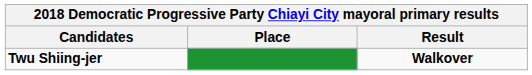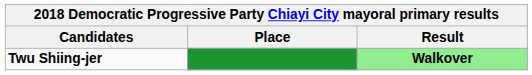(442, 59) no background -> (442, 59) lightgreen background
